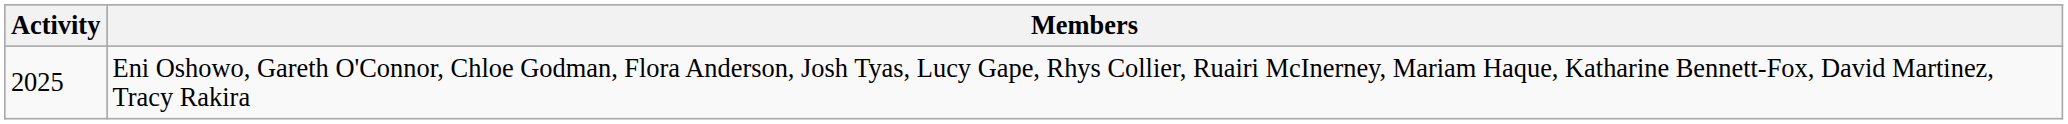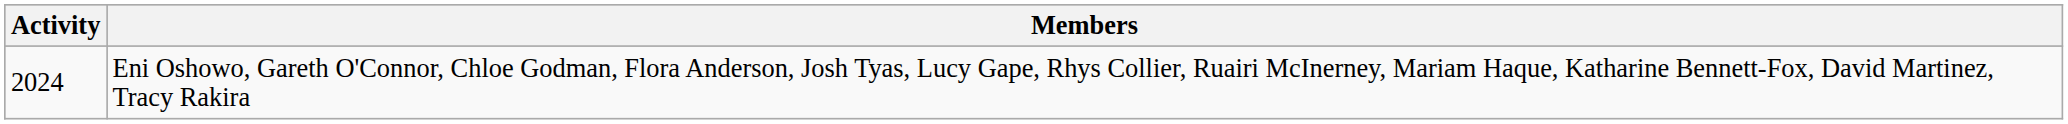(37, 82) 2025 -> (37, 82) 2024
